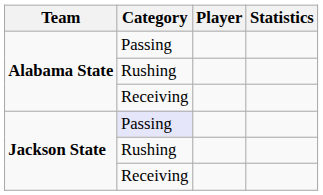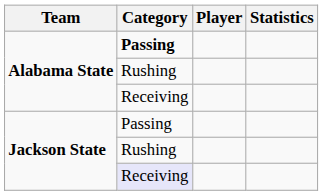(146, 44) normal -> (148, 44) bold
(146, 123) lavender background -> (146, 123) no background
(155, 176) no background -> (155, 176) lavender background
